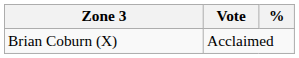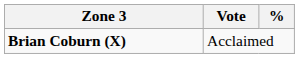(63, 41) normal -> (67, 41) bold
